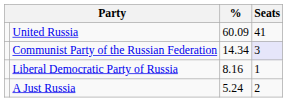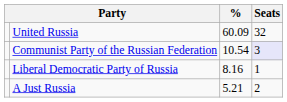(260, 32) 41 -> (260, 32) 32
(236, 50) 14.34 -> (236, 50) 10.54
(233, 87) 5.24 -> (233, 87) 5.21
